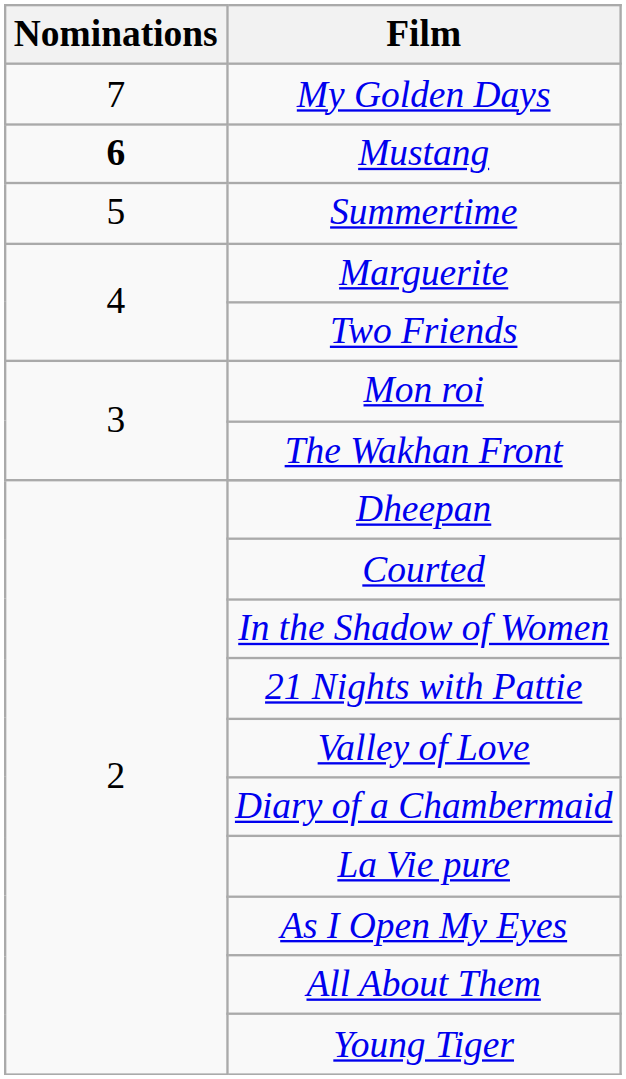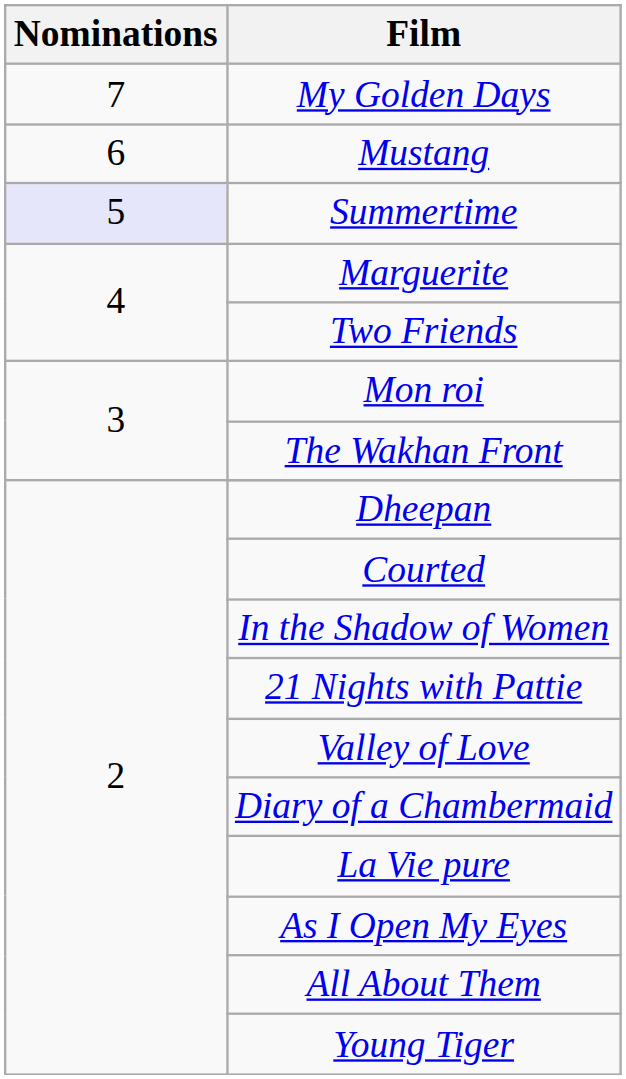(116, 152) bold -> (116, 152) normal
(116, 212) no background -> (116, 212) lavender background
